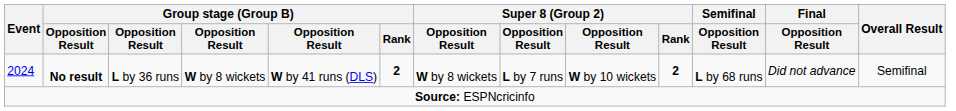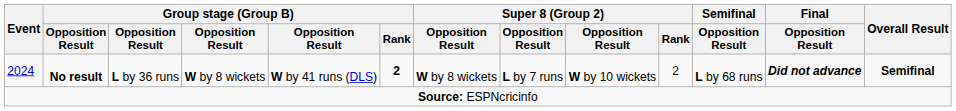(676, 71) bold -> (676, 71) normal
(812, 71) normal -> (815, 71) bold
(902, 71) normal -> (908, 71) bold
